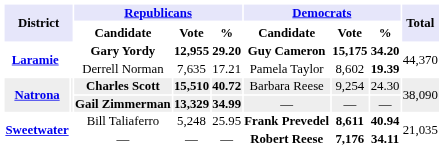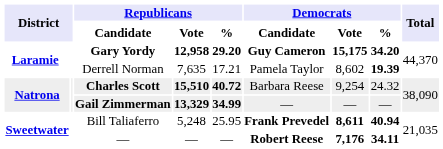(192, 51) 12,955 -> (192, 51) 12,958
(385, 86) 24.30 -> (385, 86) 24.32
